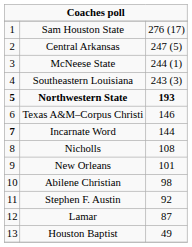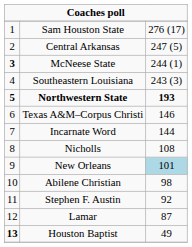(12, 64) normal -> (12, 64) bold
(12, 132) bold -> (12, 132) normal
(166, 166) no background -> (166, 166) lightblue background
(12, 234) normal -> (12, 234) bold
